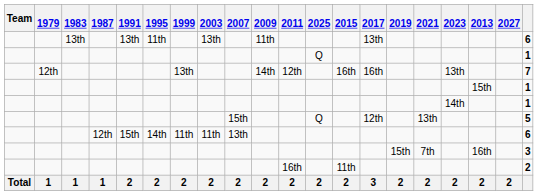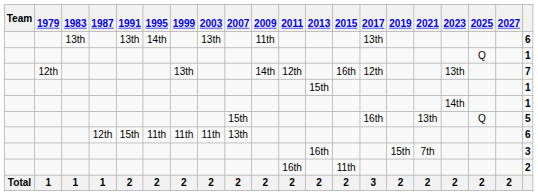columns swapped: (482, 24) <-> (319, 24)
(157, 40) 11th -> (157, 40) 14th
(373, 72) 16th -> (373, 72) 12th
(373, 119) 12th -> (373, 119) 16th
(157, 135) 14th -> (157, 135) 11th
